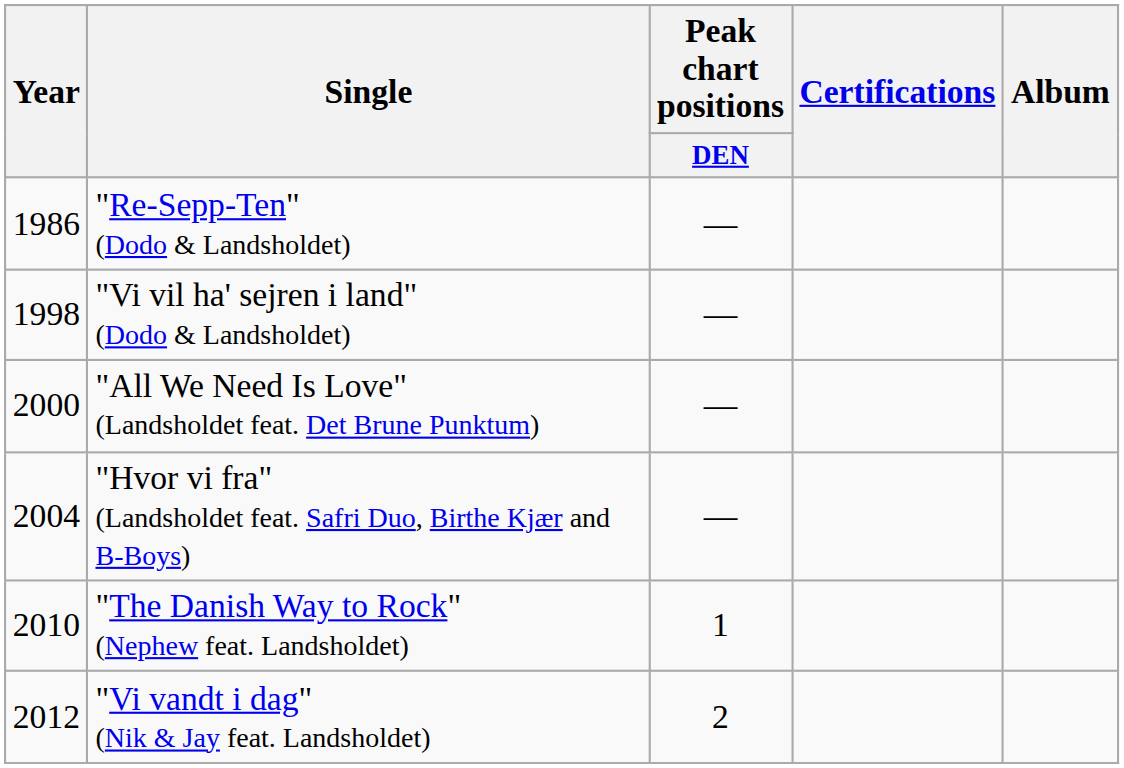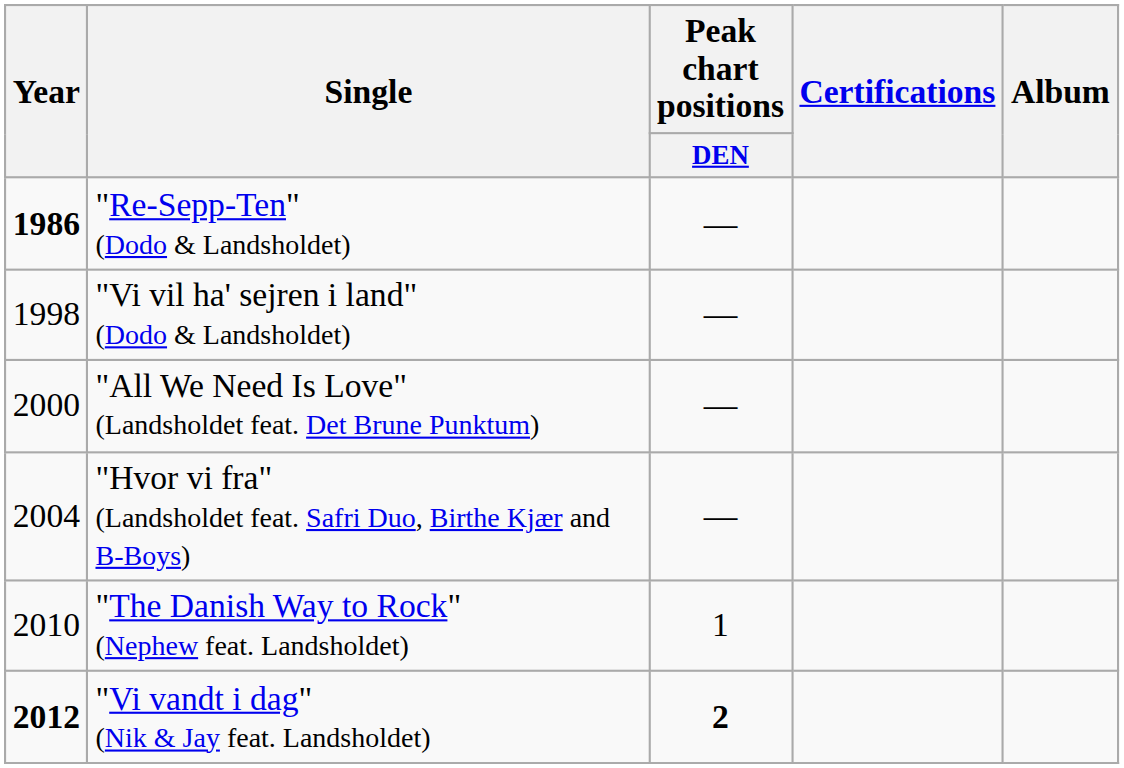(46, 223) normal -> (46, 223) bold
(46, 716) normal -> (46, 716) bold
(720, 716) normal -> (720, 716) bold
